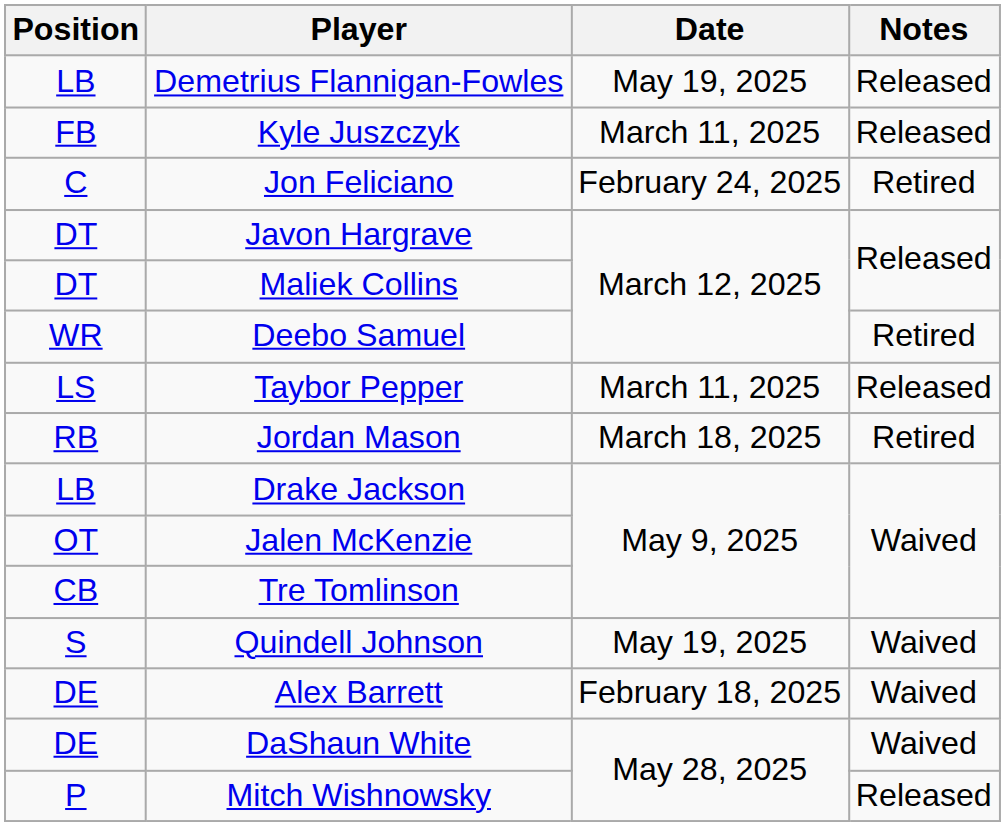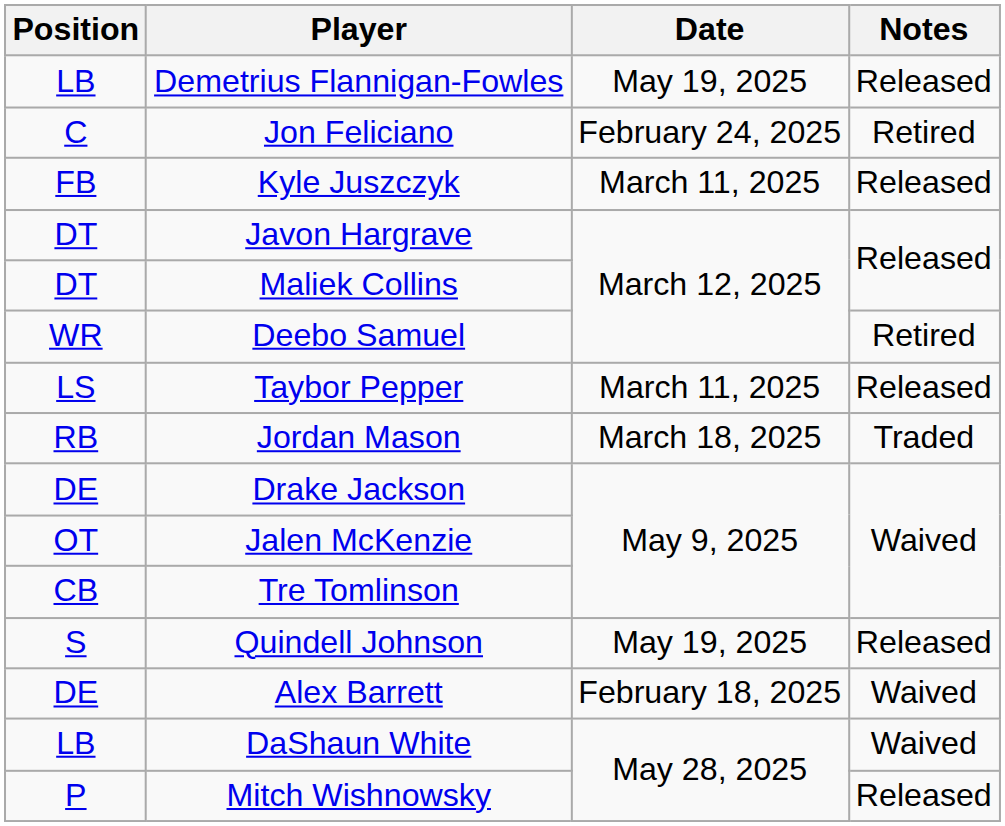rows swapped: (359, 183) <-> (359, 132)
(924, 438) Retired -> (924, 438) Traded
(76, 489) LB -> (76, 489) DE
(924, 642) Waived -> (924, 642) Released
(76, 744) DE -> (76, 744) LB
